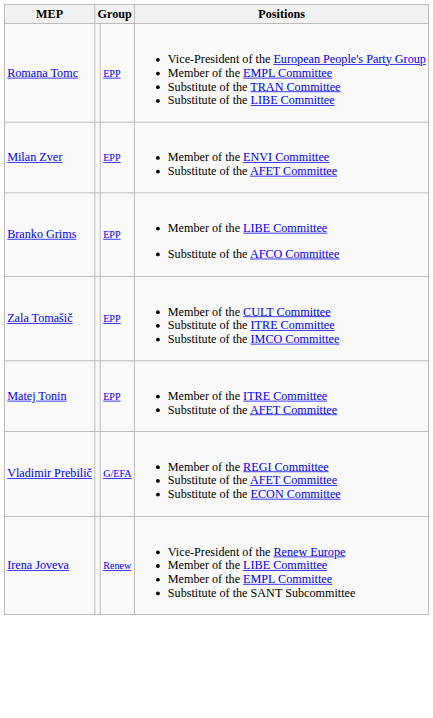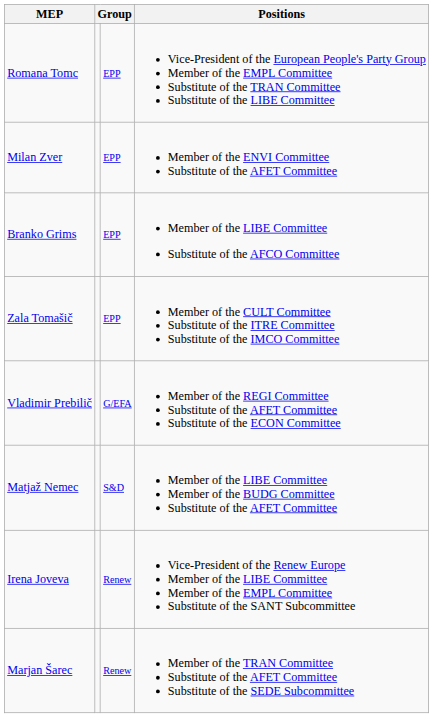- row: (37, 396)
+ row: (43, 487)
+ row: (40, 670)
